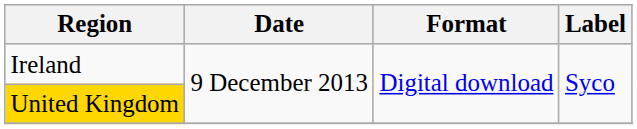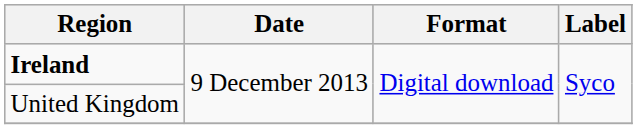(46, 63) normal -> (50, 63) bold
(95, 103) gold background -> (95, 103) no background
